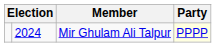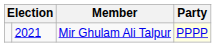(28, 32) 2024 -> (28, 32) 2021
